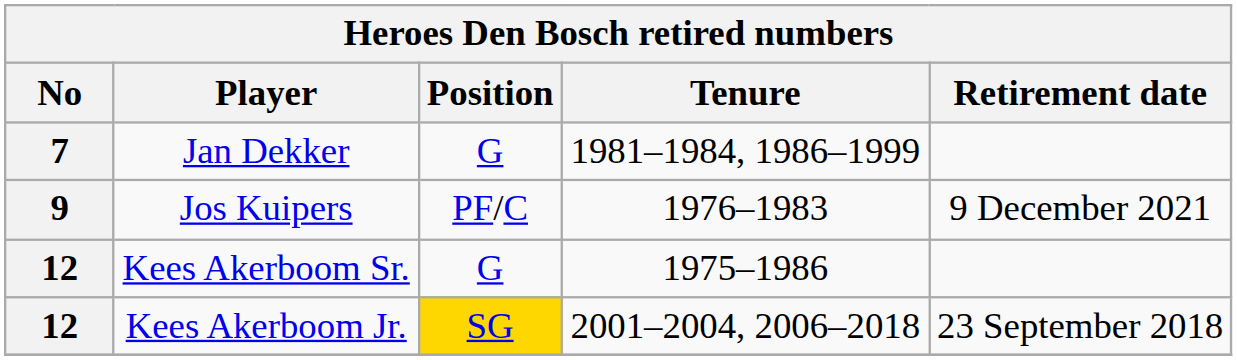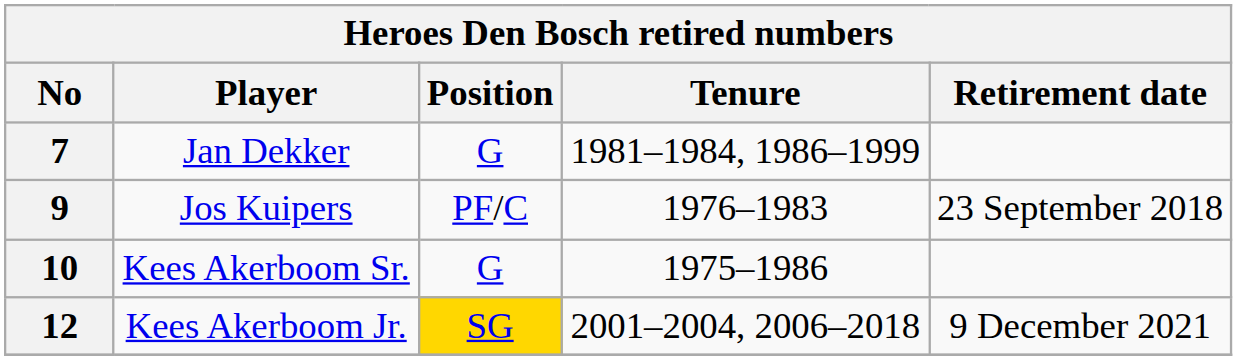(1080, 208) 9 December 2021 -> (1080, 208) 23 September 2018
(60, 267) 12 -> (60, 267) 10
(1080, 325) 23 September 2018 -> (1080, 325) 9 December 2021
